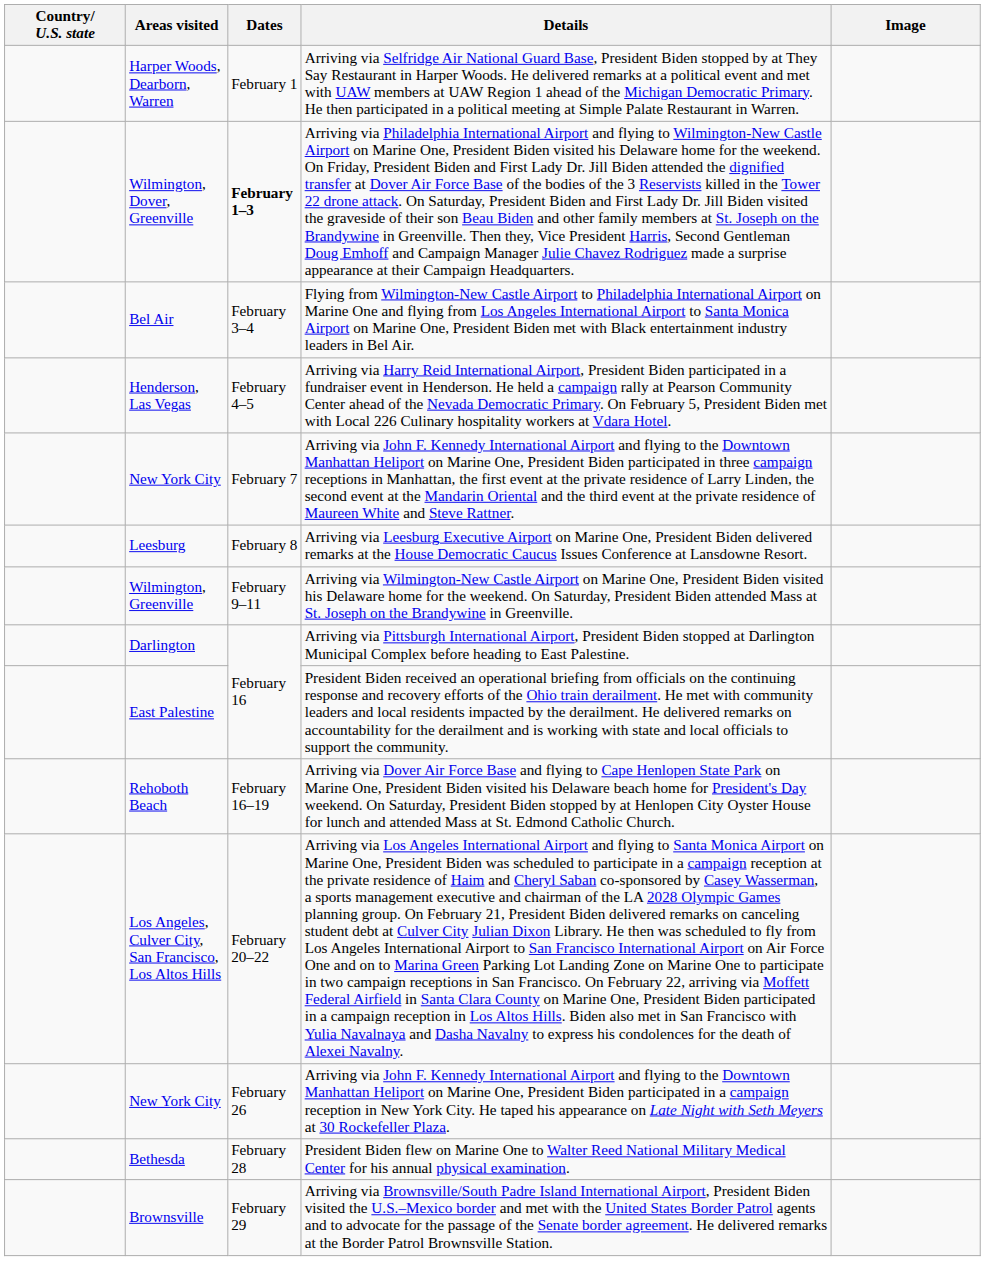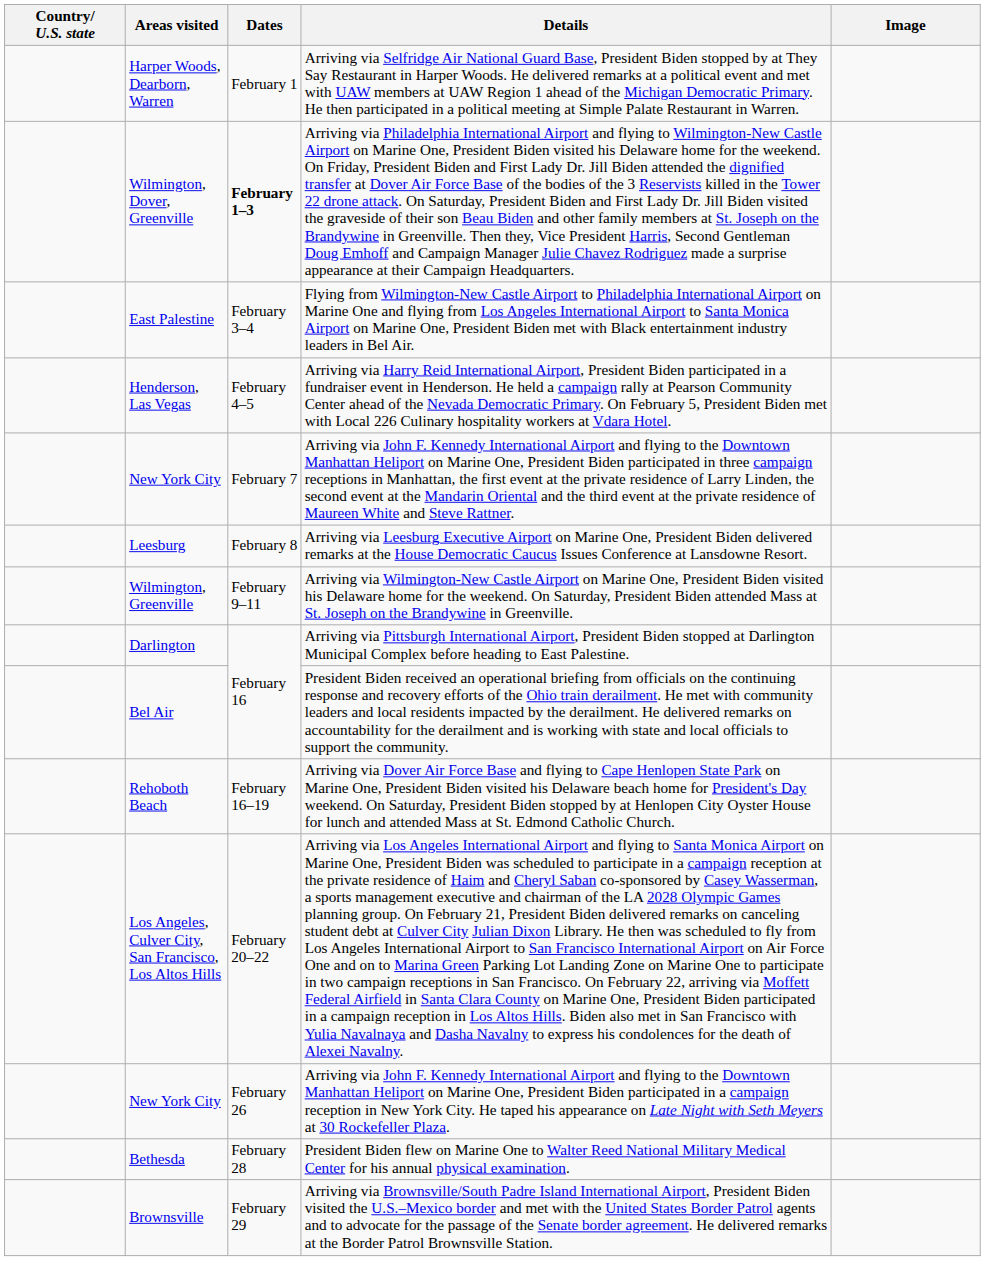(151, 319) Bel Air -> (172, 319) East Palestine
(172, 712) East Palestine -> (151, 712) Bel Air
